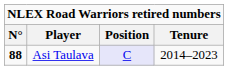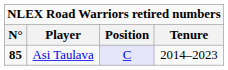(15, 55) 88 -> (15, 55) 85
